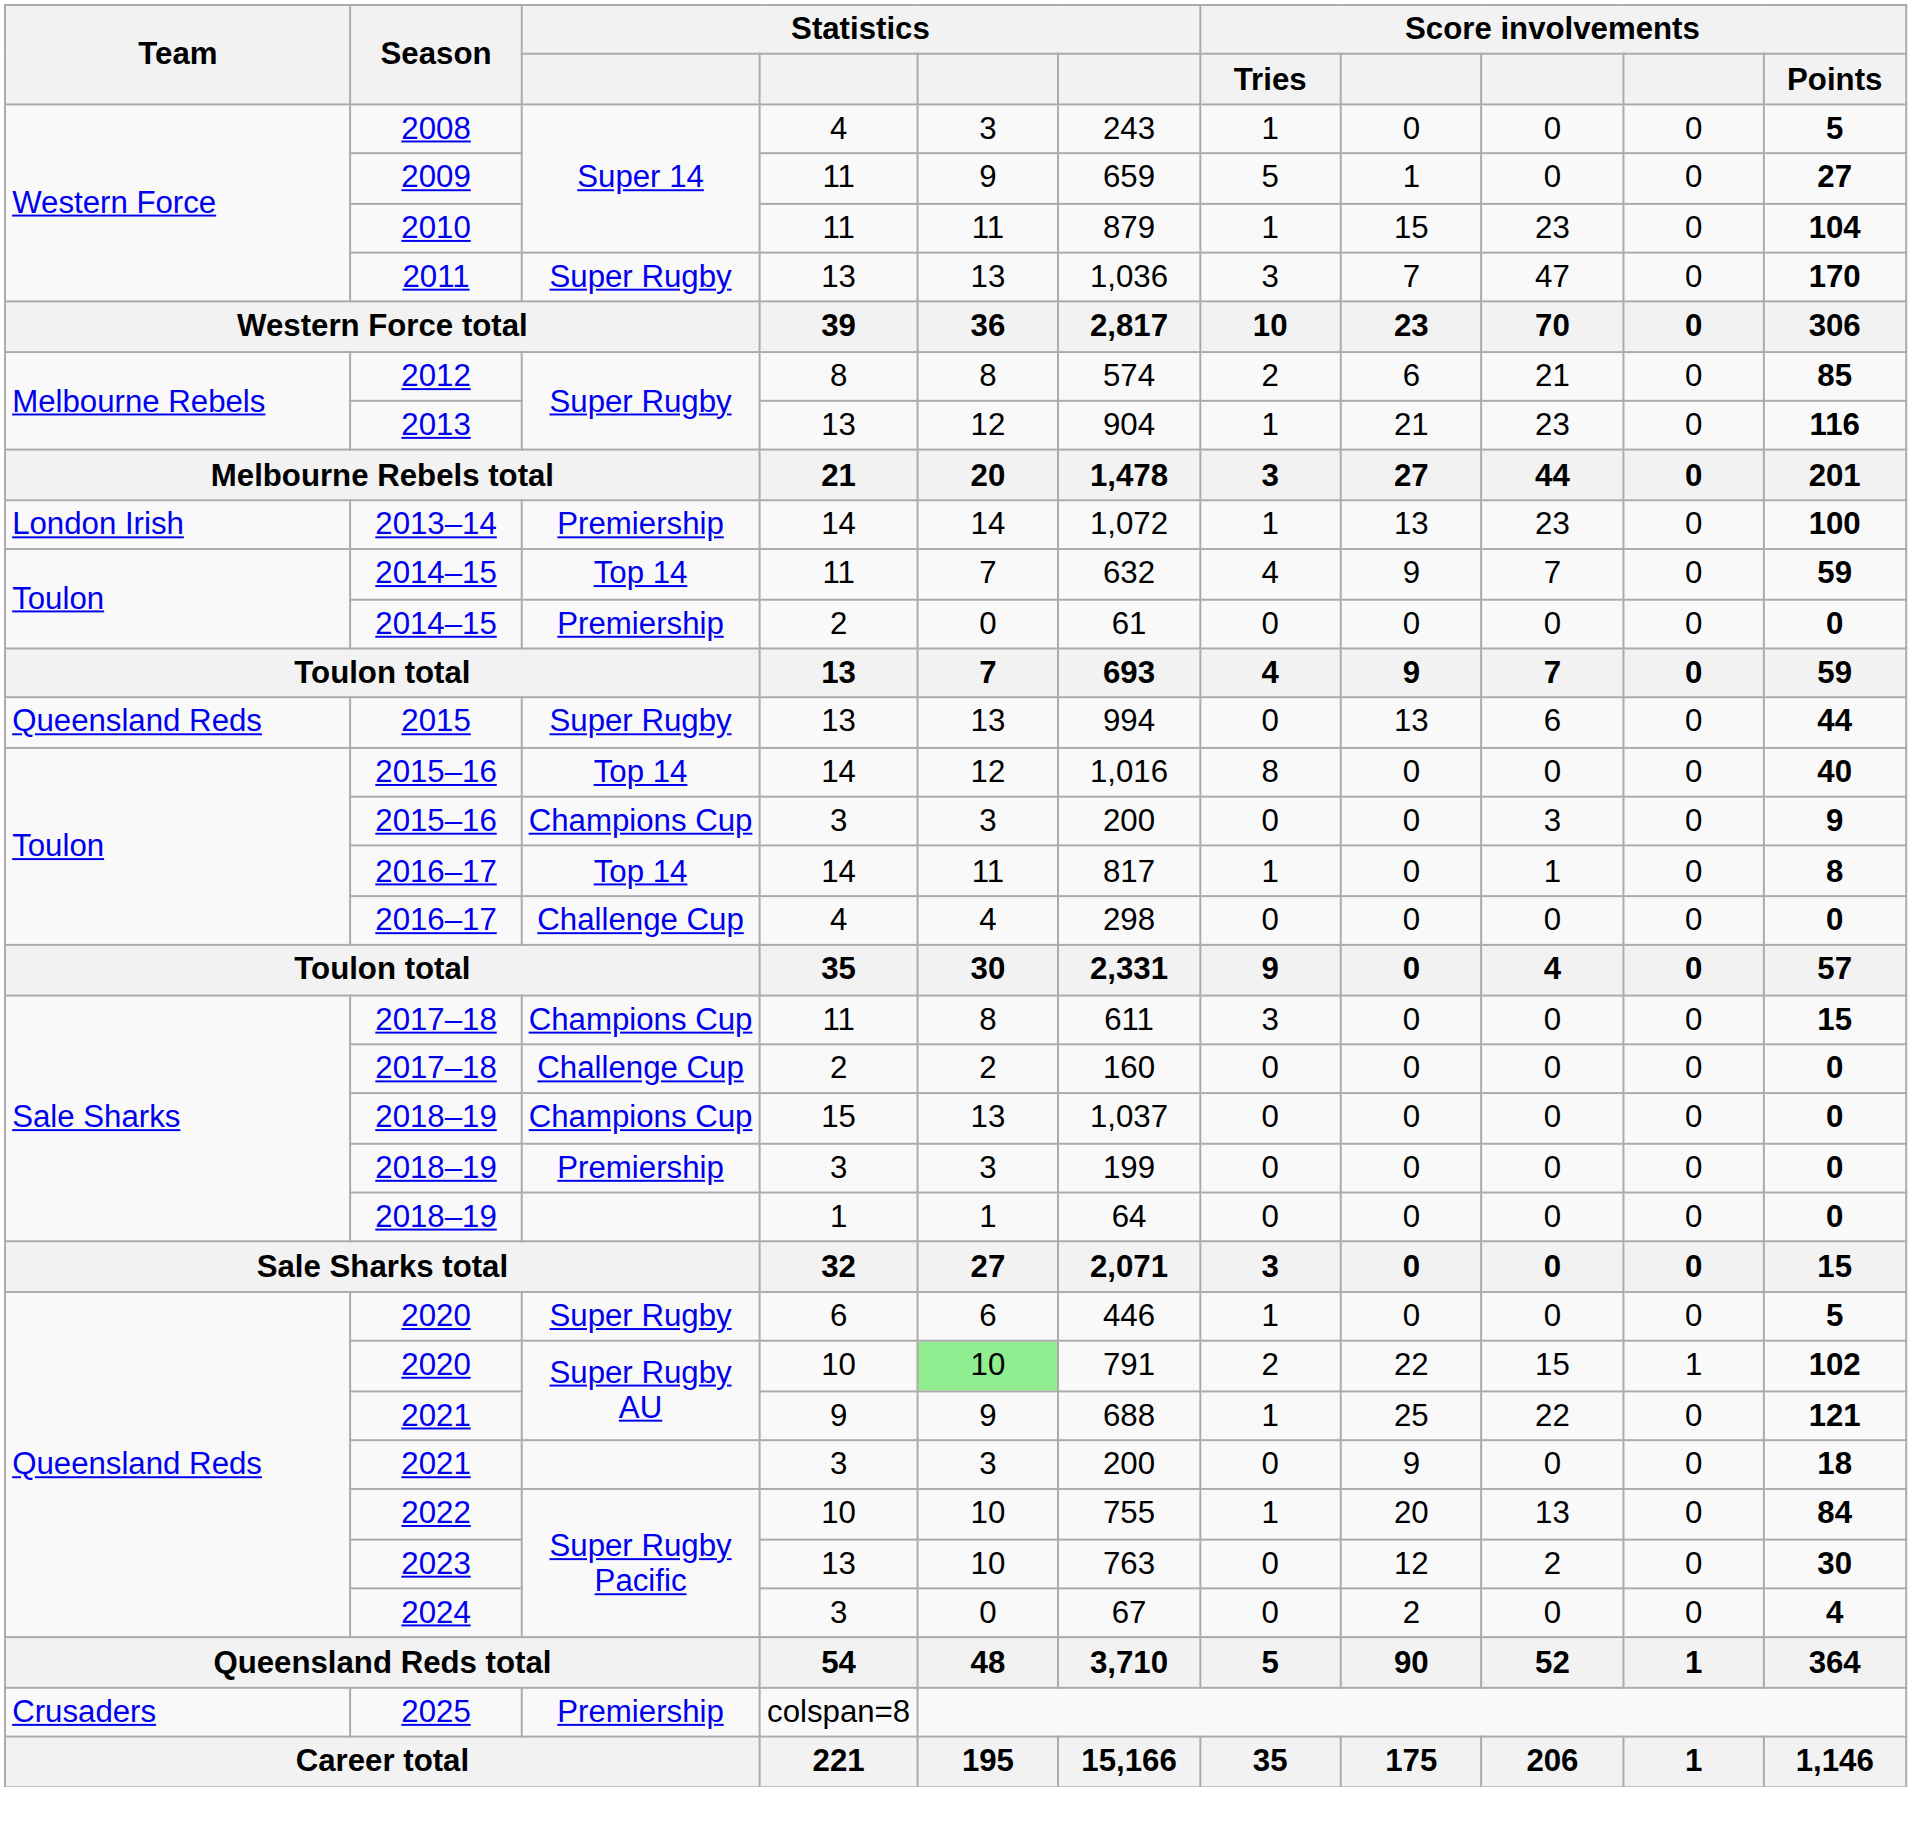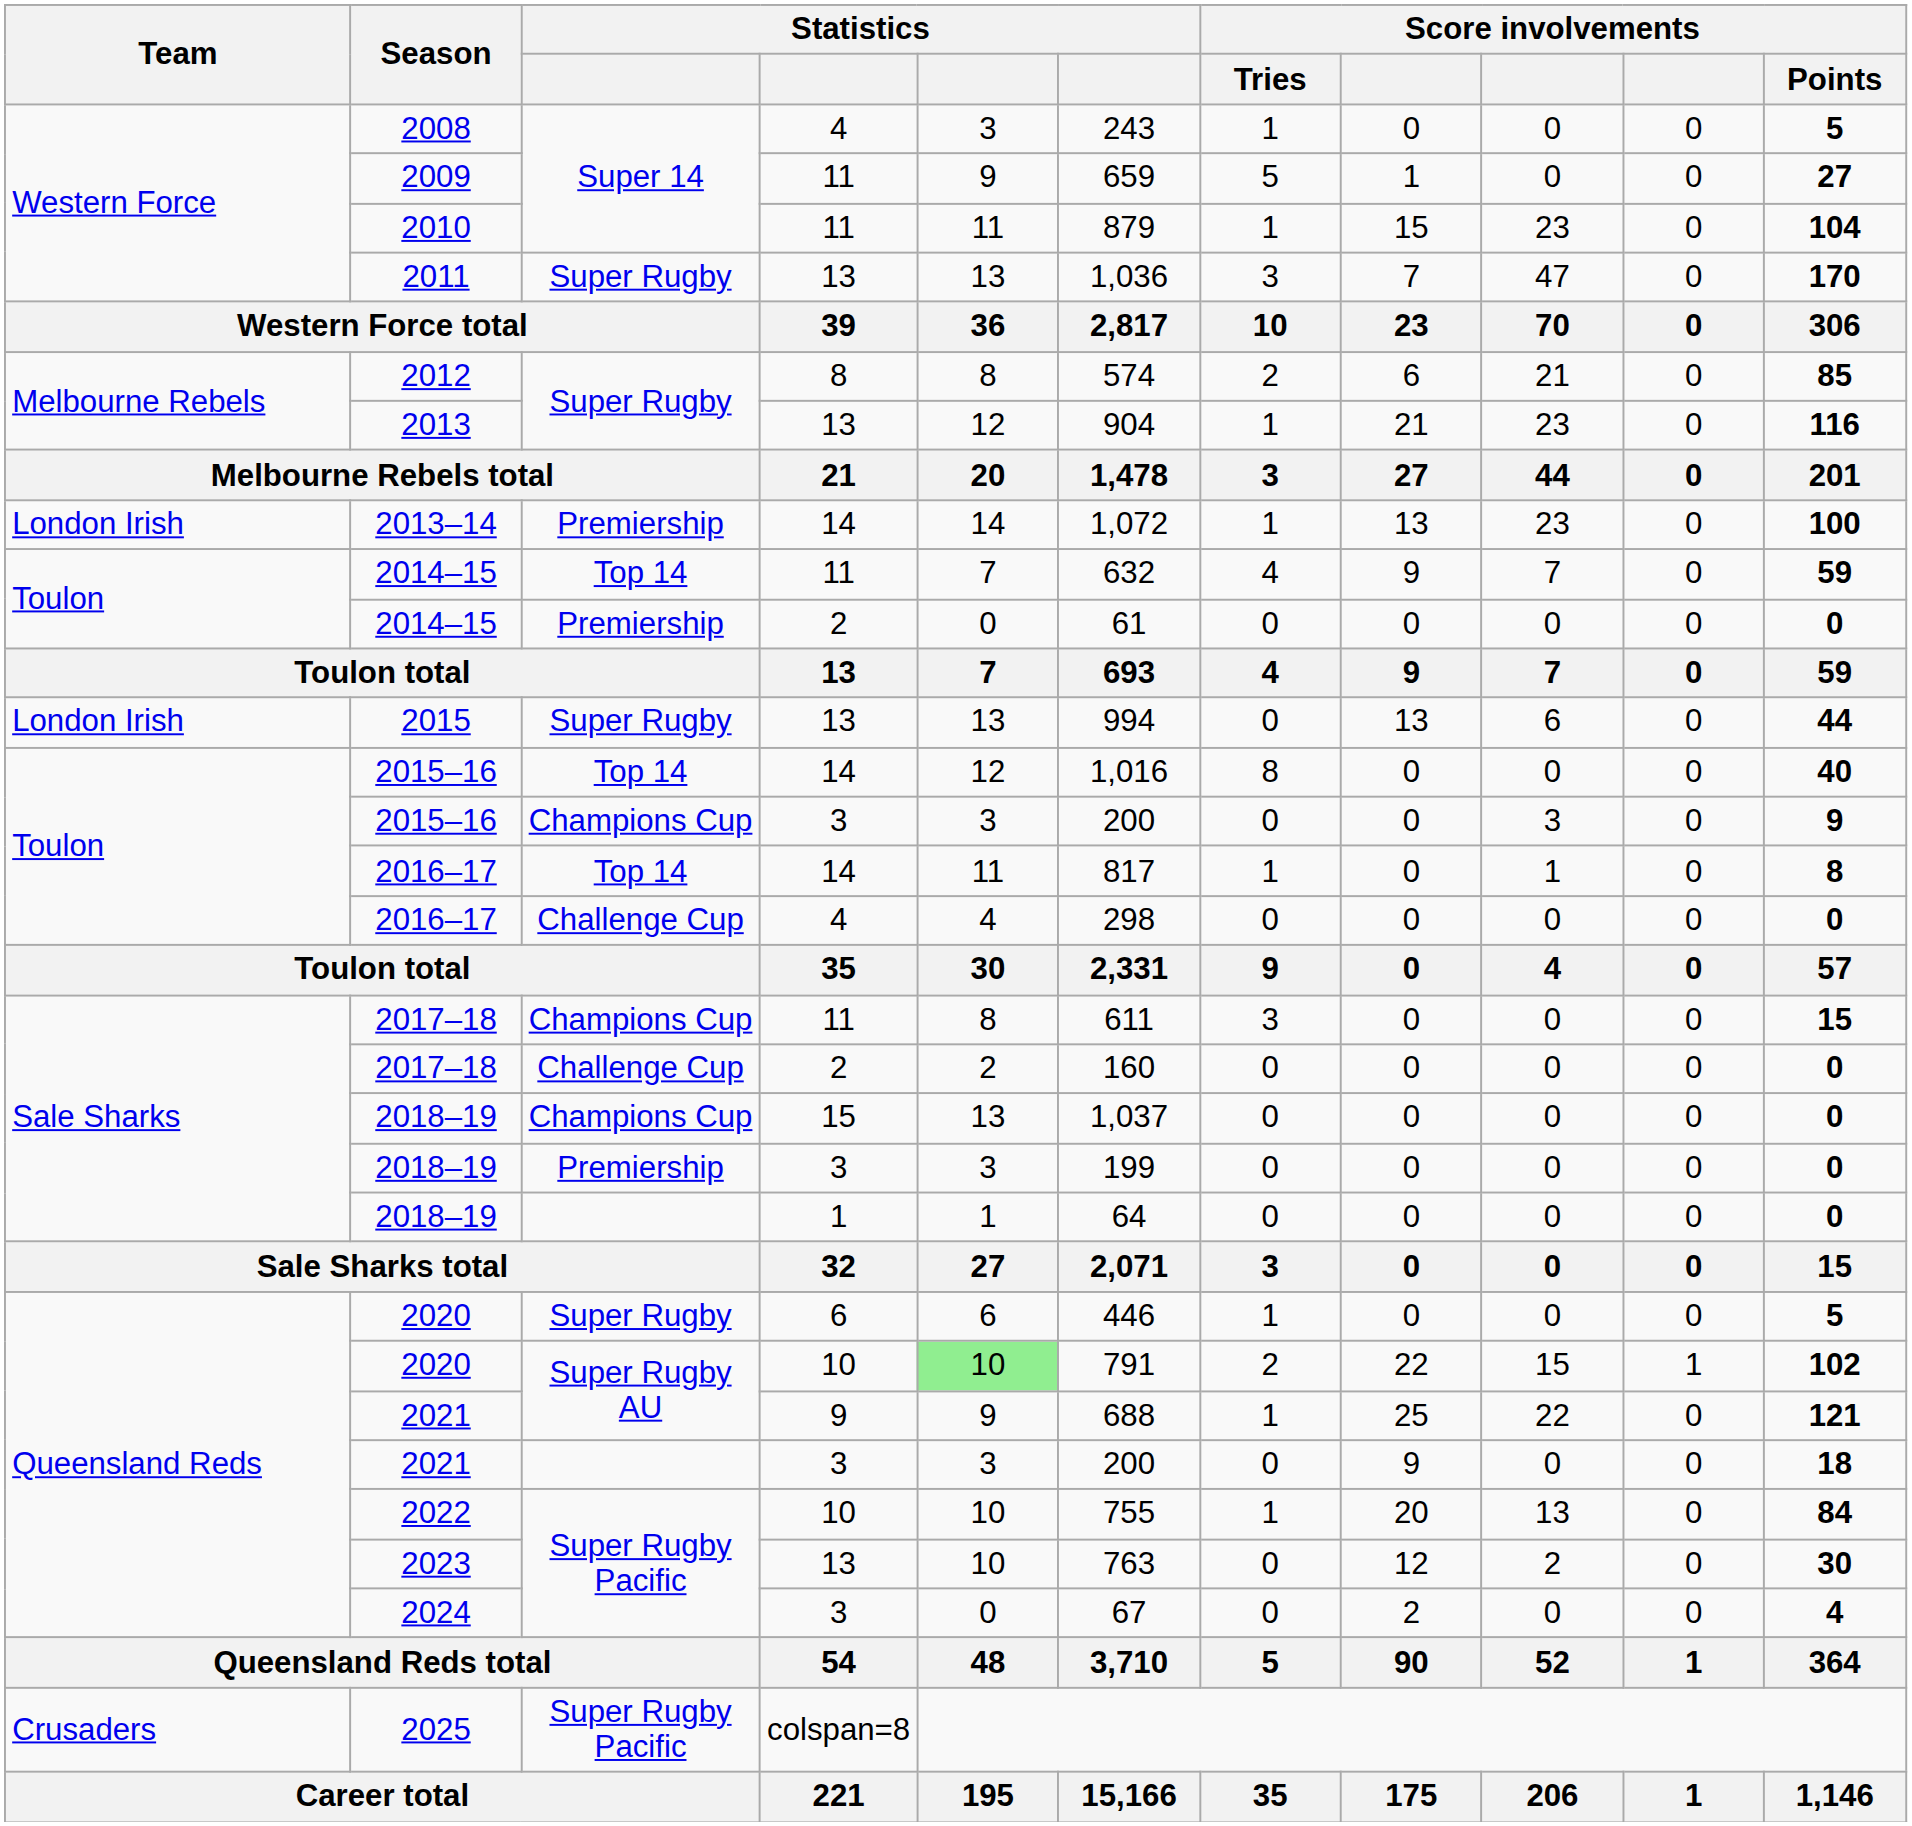(137, 721) Queensland Reds -> (98, 721) London Irish
(641, 1711) Premiership -> (641, 1729) Super Rugby Pacific
